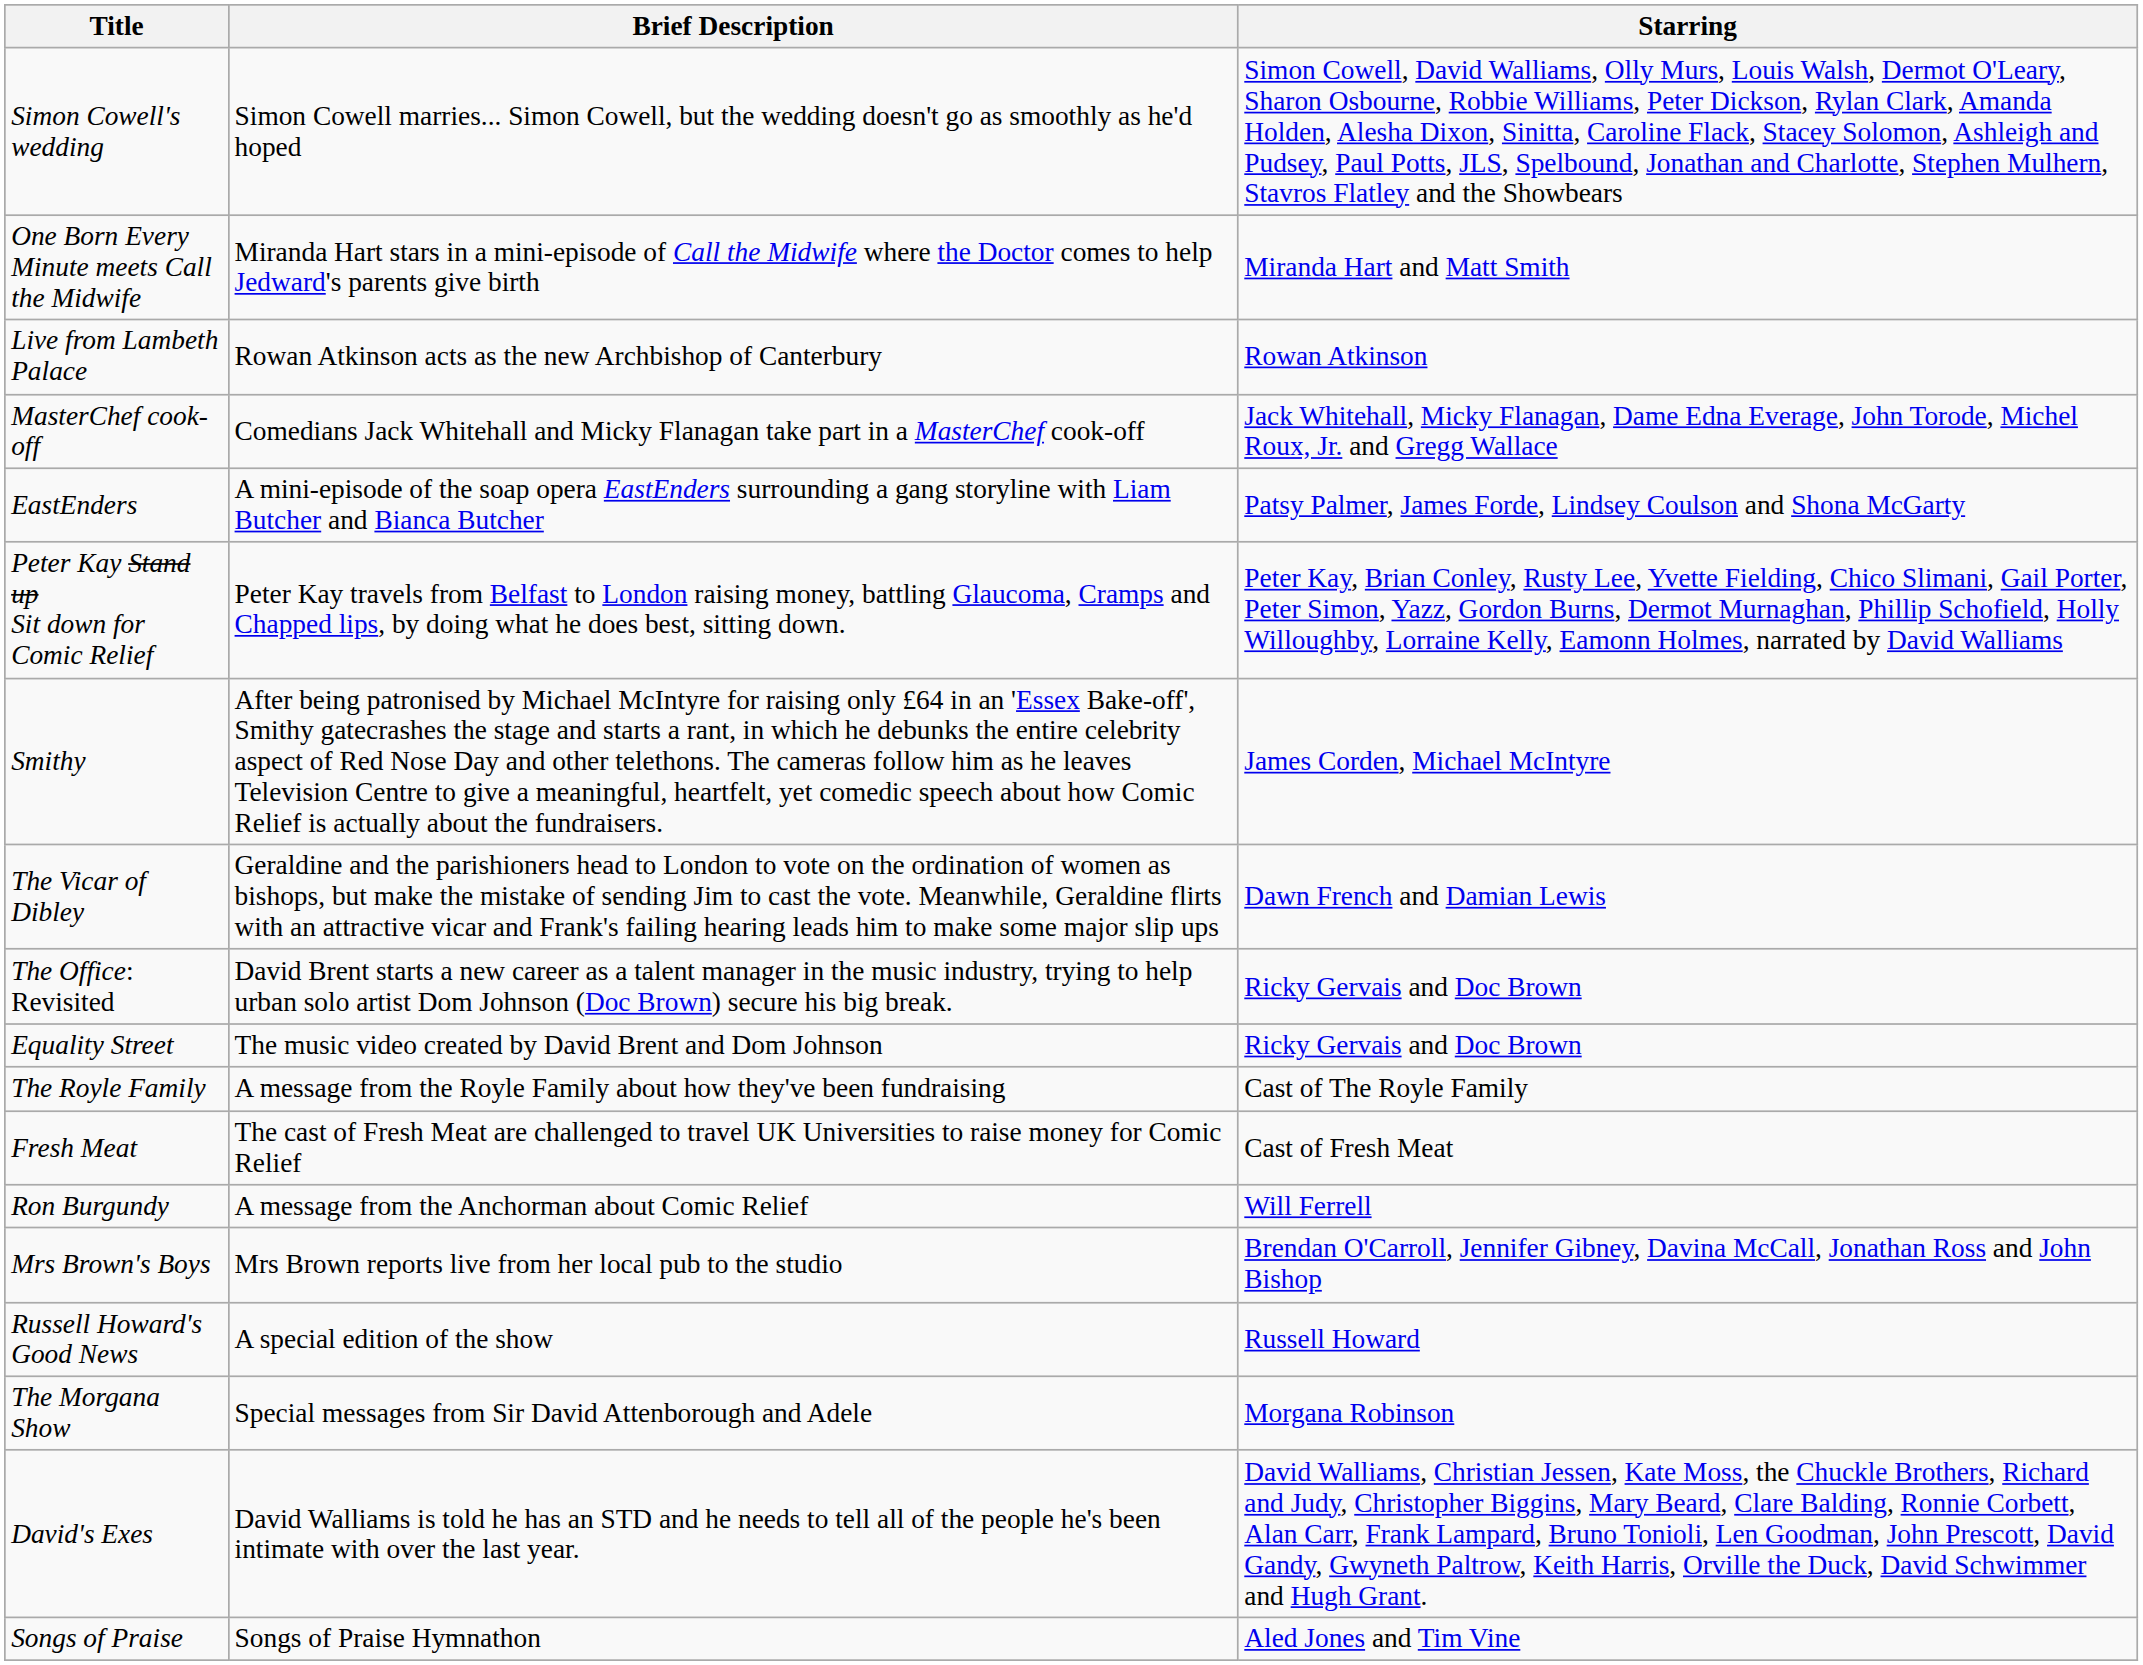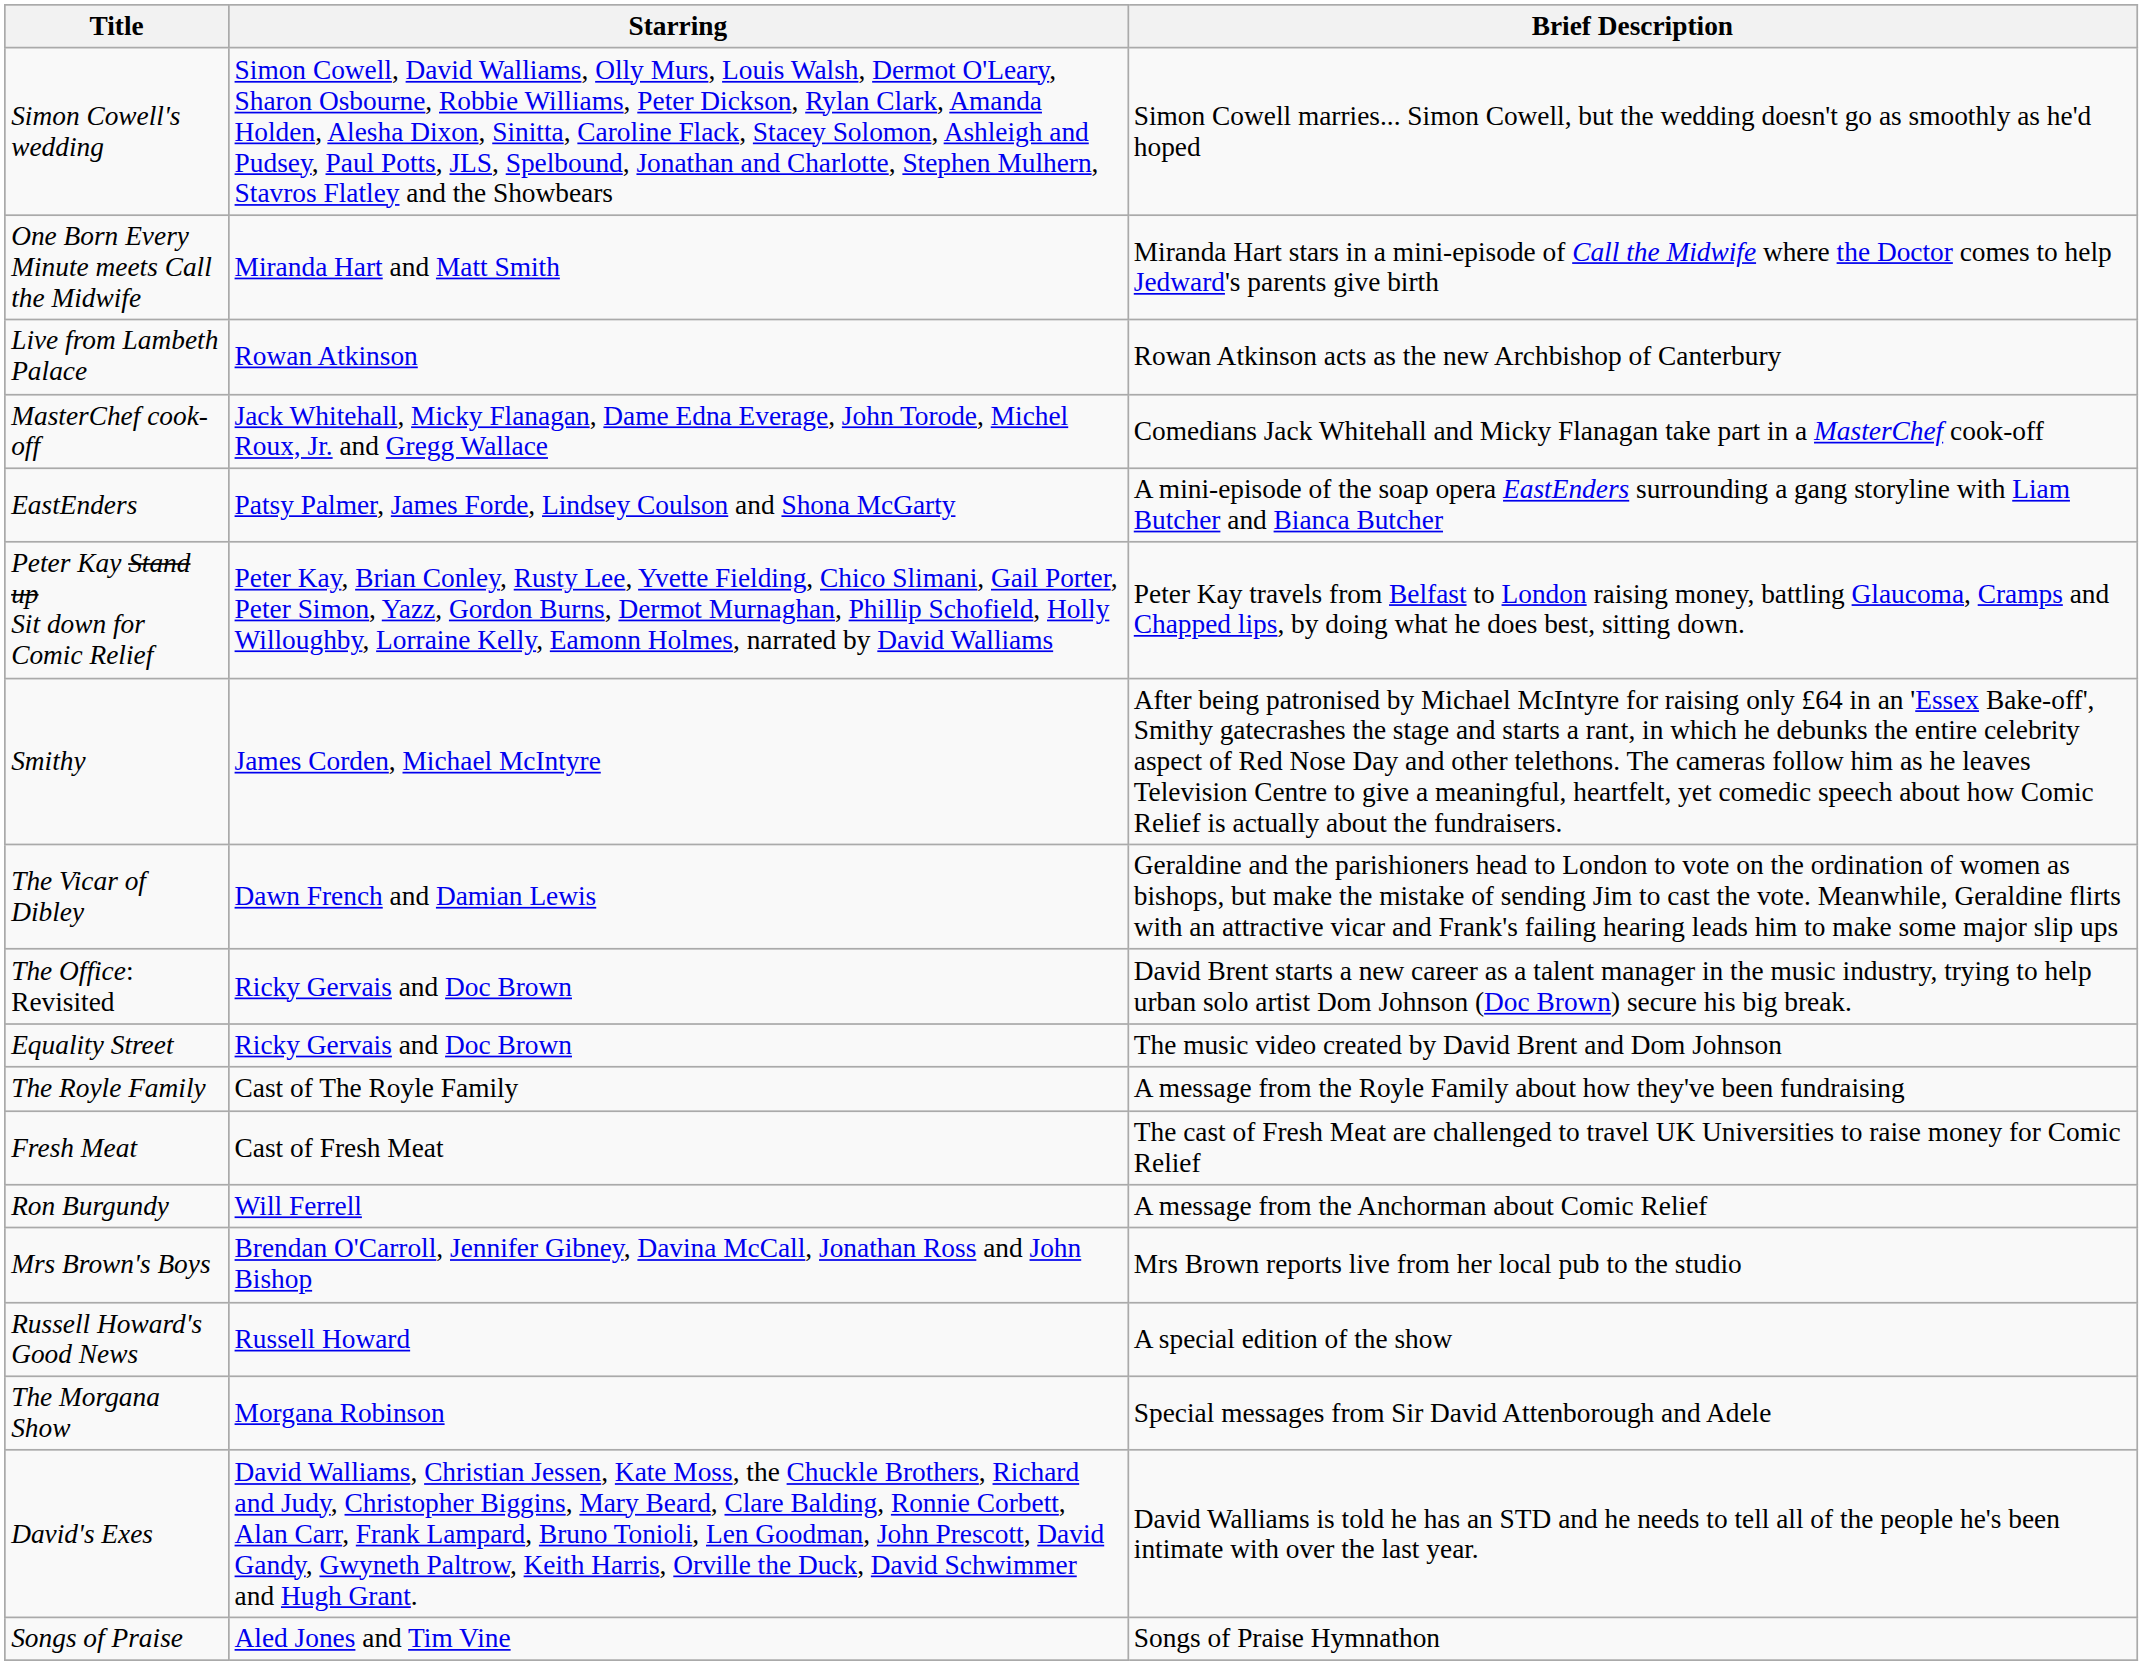columns swapped: (733, 26) <-> (1688, 26)
